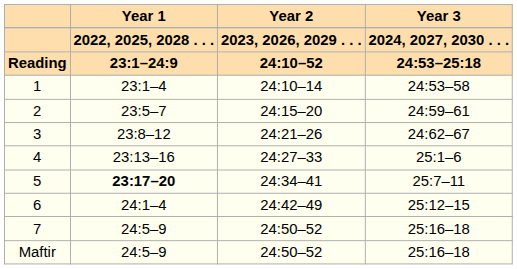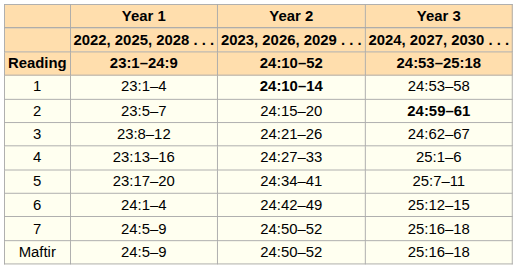(291, 87) normal -> (291, 87) bold
(439, 110) normal -> (439, 110) bold
(144, 181) bold -> (144, 181) normal
